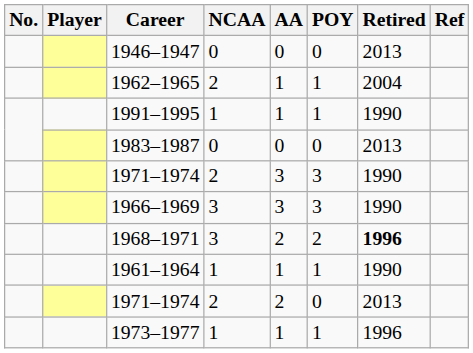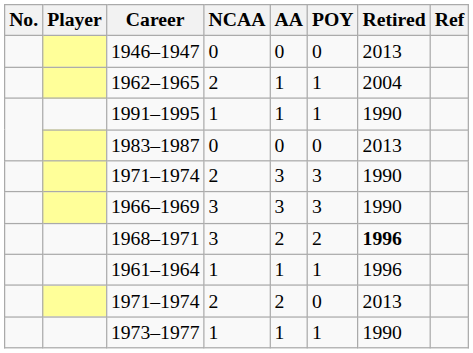(382, 269) 1990 -> (382, 269) 1996
(382, 332) 1996 -> (382, 332) 1990
